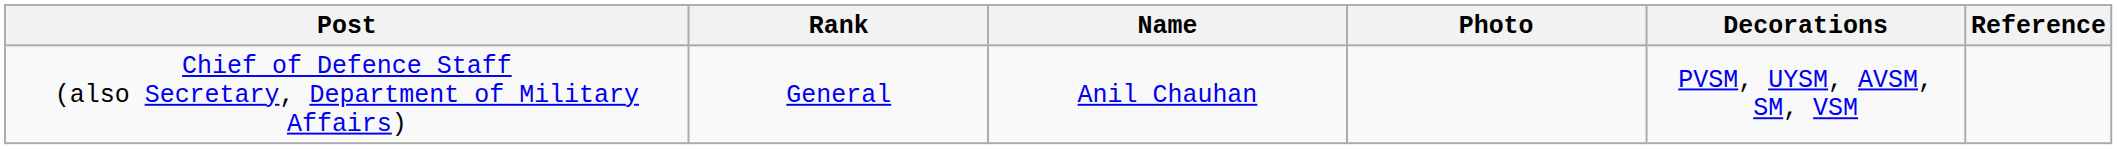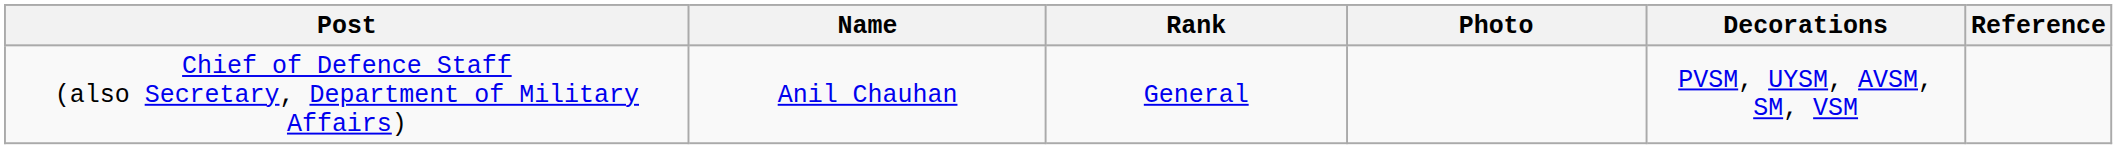columns swapped: (839, 25) <-> (1167, 25)
